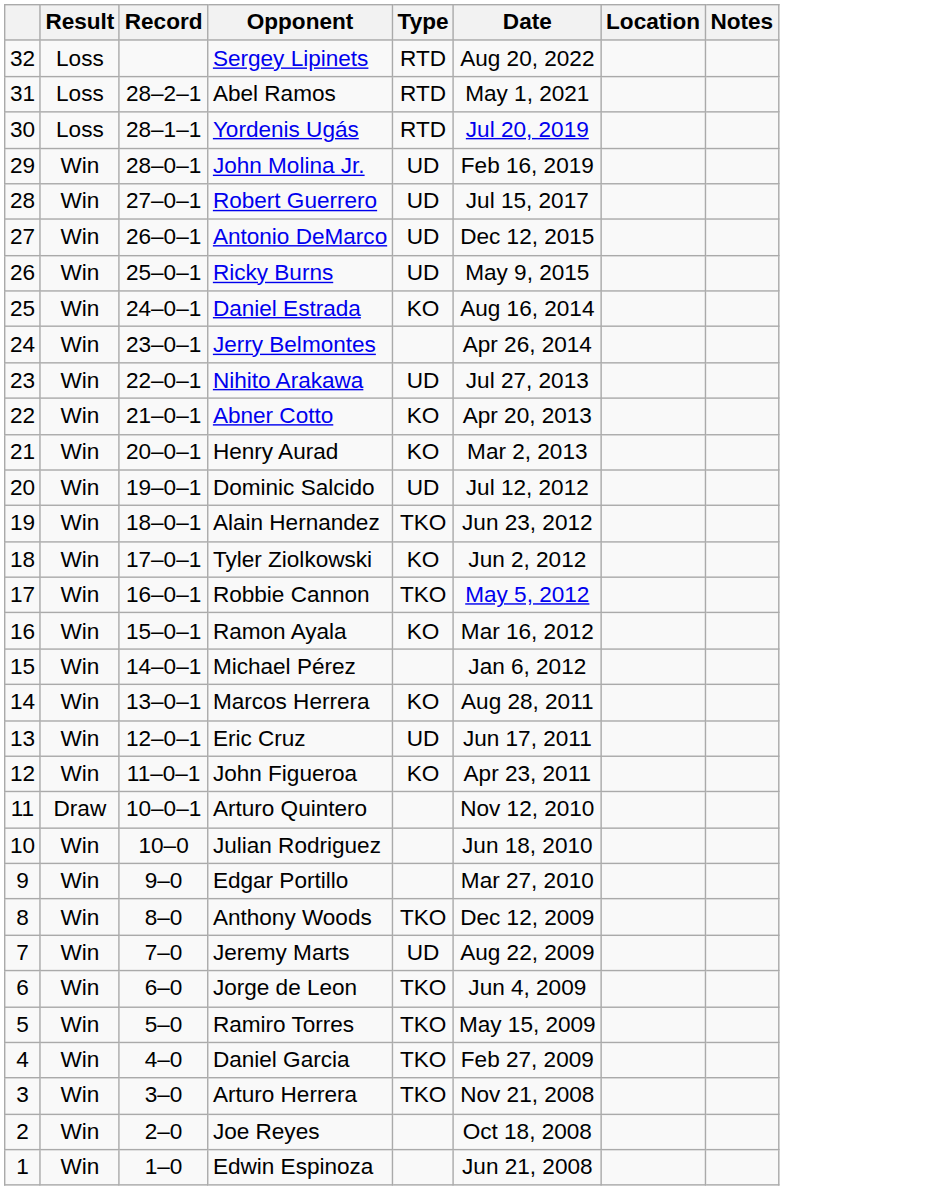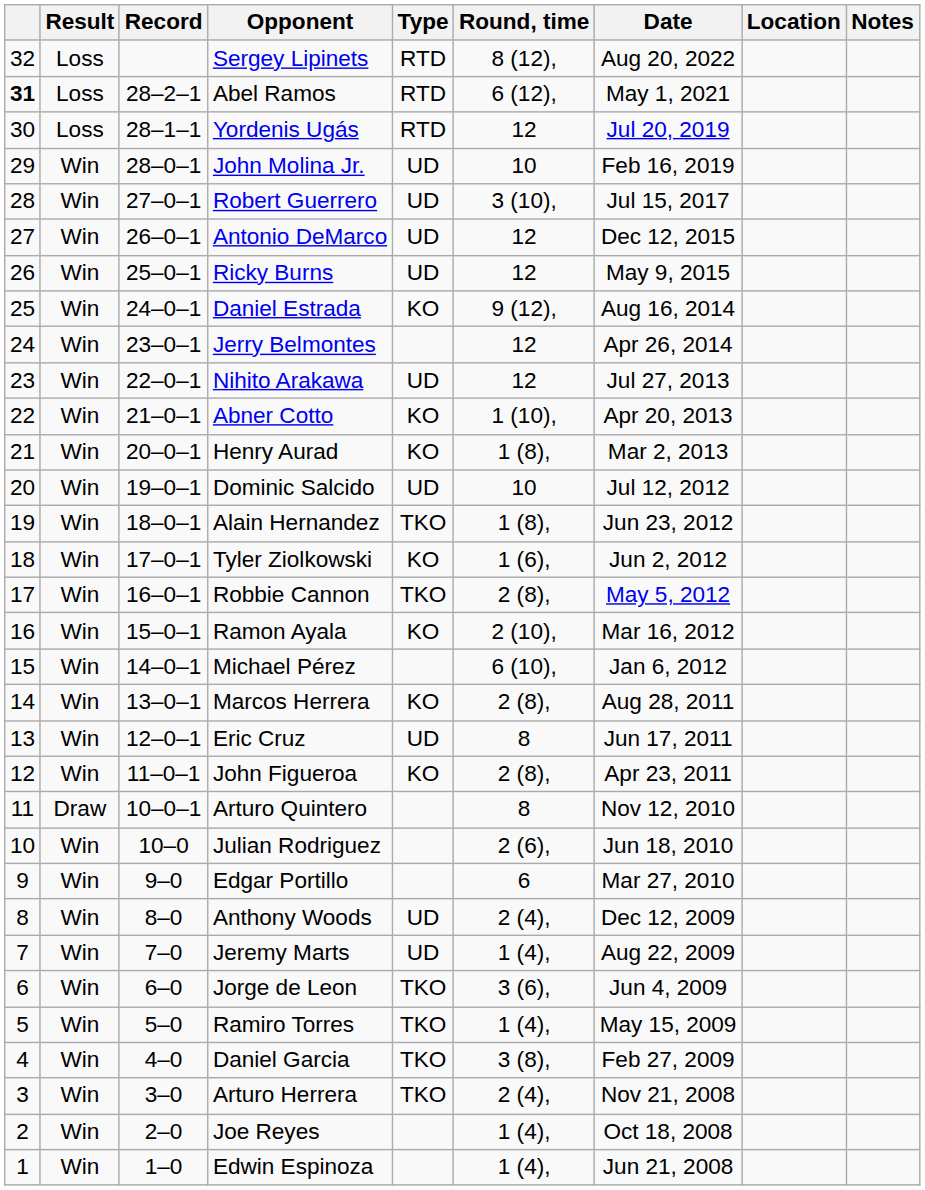+ column: (524, 22)
(22, 93) normal -> (22, 93) bold
(423, 916) TKO -> (423, 916) UD
